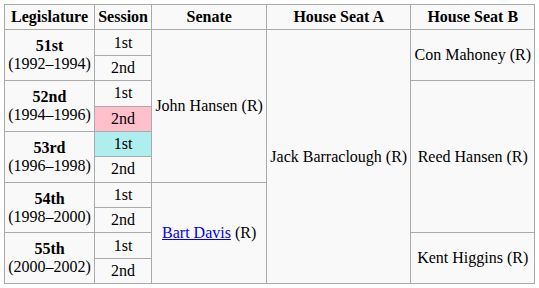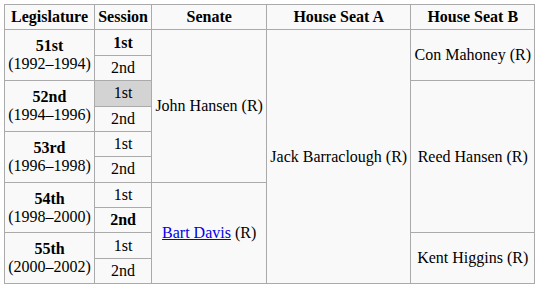(123, 42) normal -> (123, 42) bold
(123, 93) no background -> (123, 93) lightgrey background
(123, 118) pink background -> (123, 118) no background
(123, 144) paleturquoise background -> (123, 144) no background
(123, 220) normal -> (123, 220) bold
